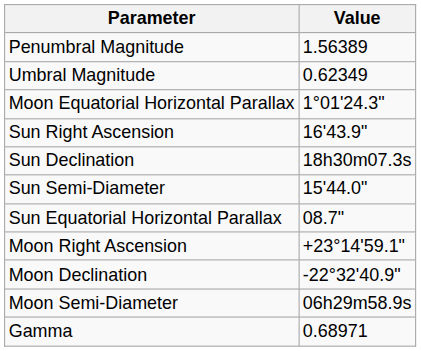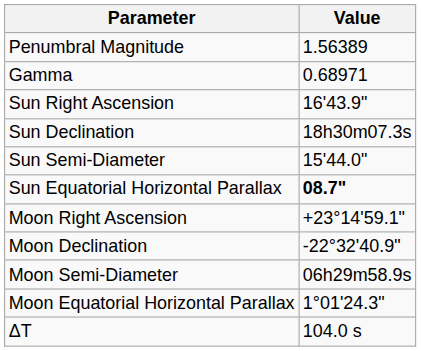- row: (82, 75)
rows swapped: (41, 331) <-> (152, 103)
(323, 217) normal -> (325, 189) bold
+ row: (20, 331)
